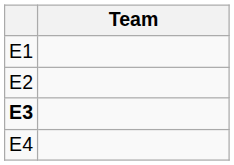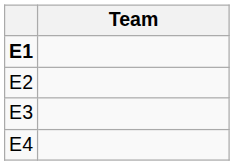(21, 51) normal -> (21, 51) bold
(21, 113) bold -> (21, 113) normal
